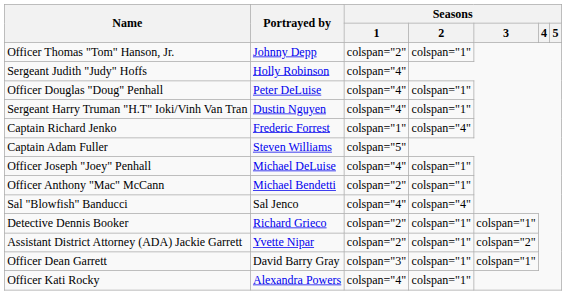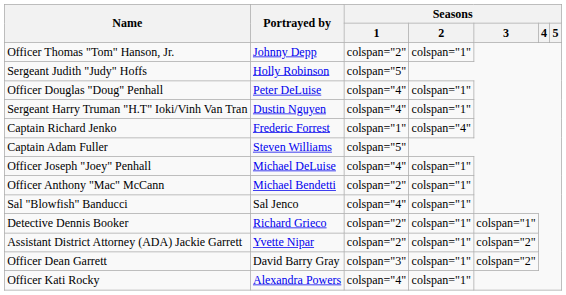(376, 71) colspan="4" -> (376, 71) colspan="5"
(441, 204) colspan="4" -> (441, 204) colspan="1"
(506, 261) colspan="1" -> (506, 261) colspan="2"
